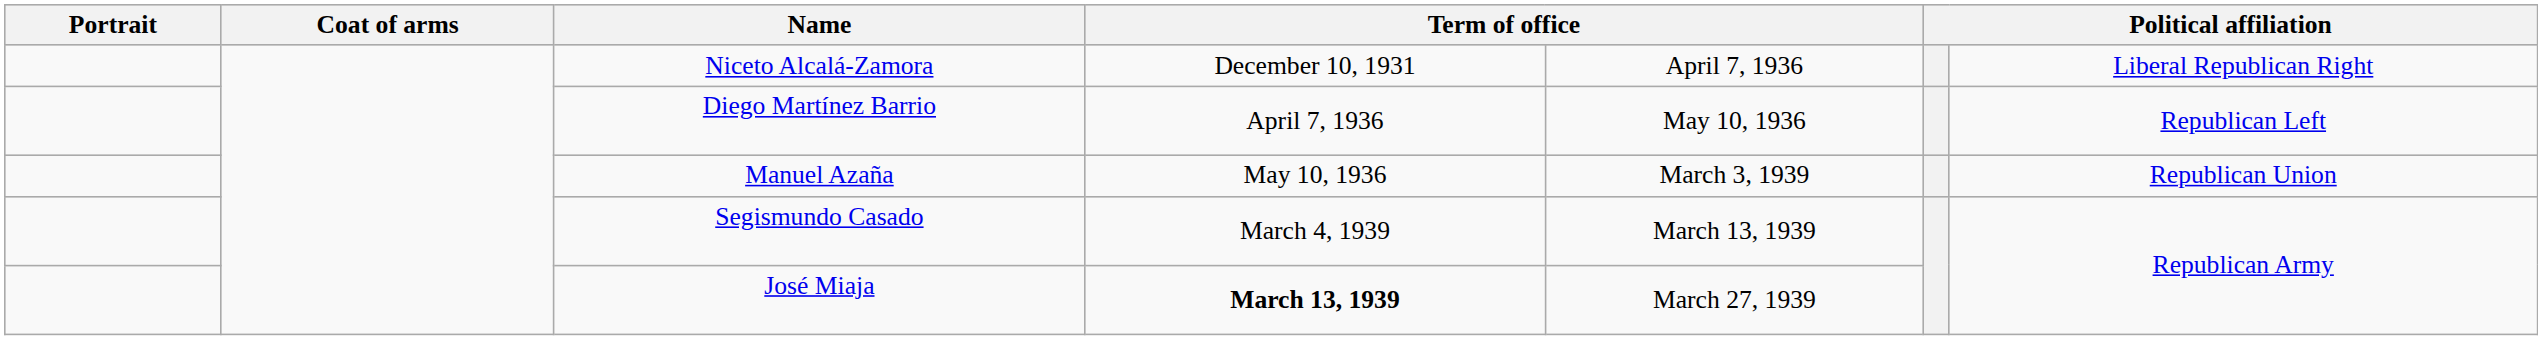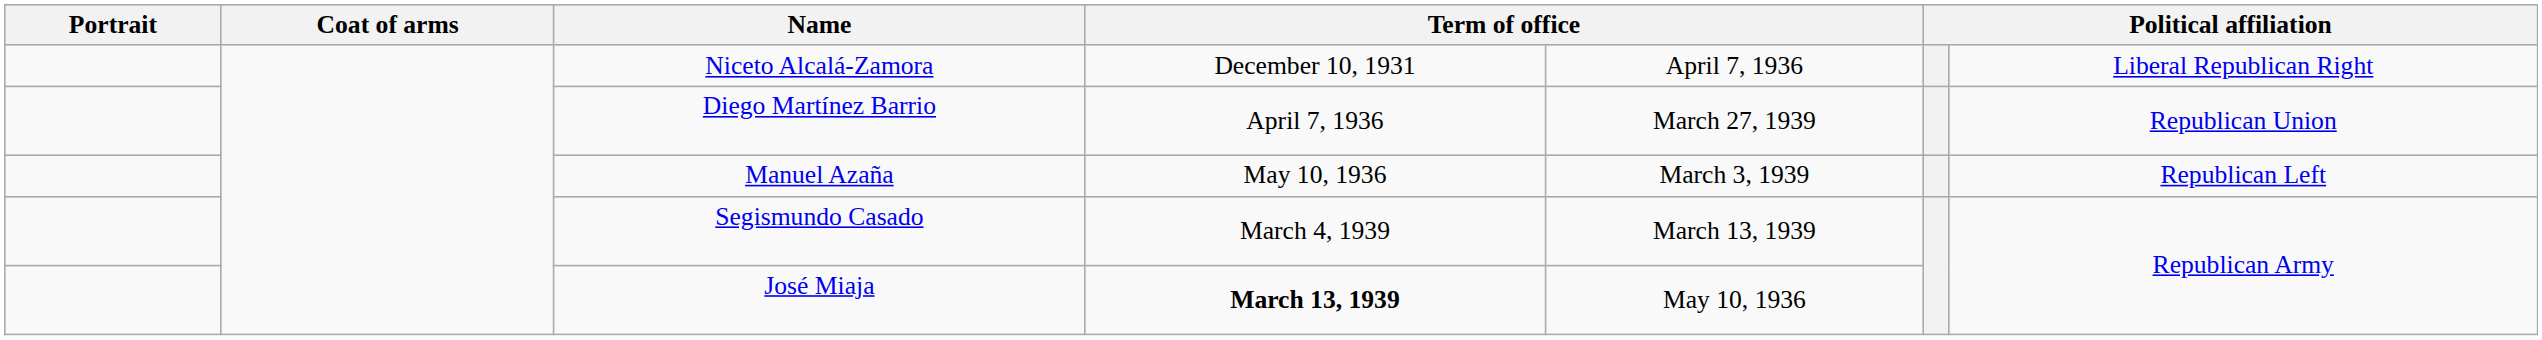(1734, 120) May 10, 1936 -> (1734, 120) March 27, 1939
(2243, 120) Republican Left -> (2243, 120) Republican Union
(2243, 175) Republican Union -> (2243, 175) Republican Left
(1734, 299) March 27, 1939 -> (1734, 299) May 10, 1936
